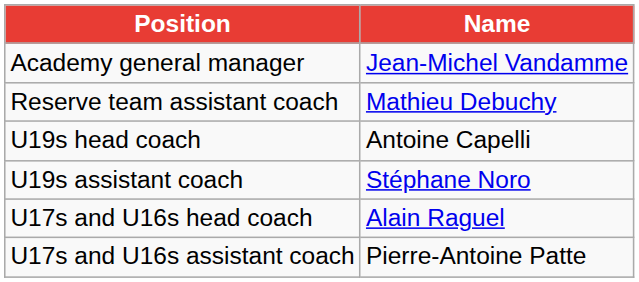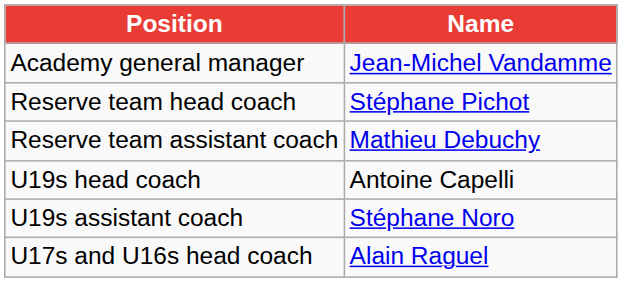+ row: (153, 101)
- row: (183, 256)
